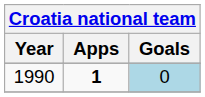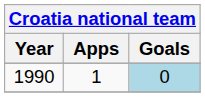(96, 77) bold -> (96, 77) normal
